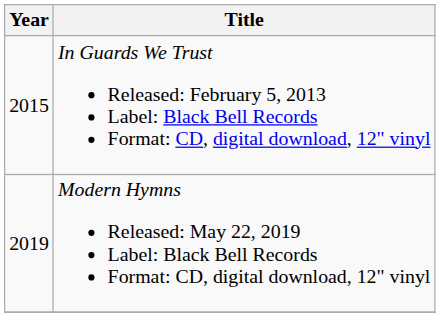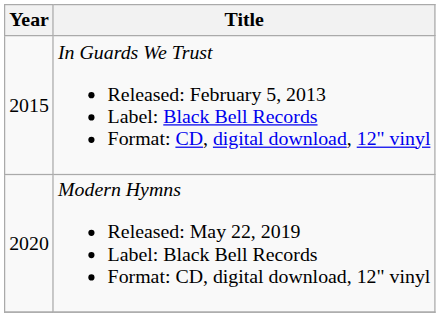(29, 243) 2019 -> (29, 243) 2020
